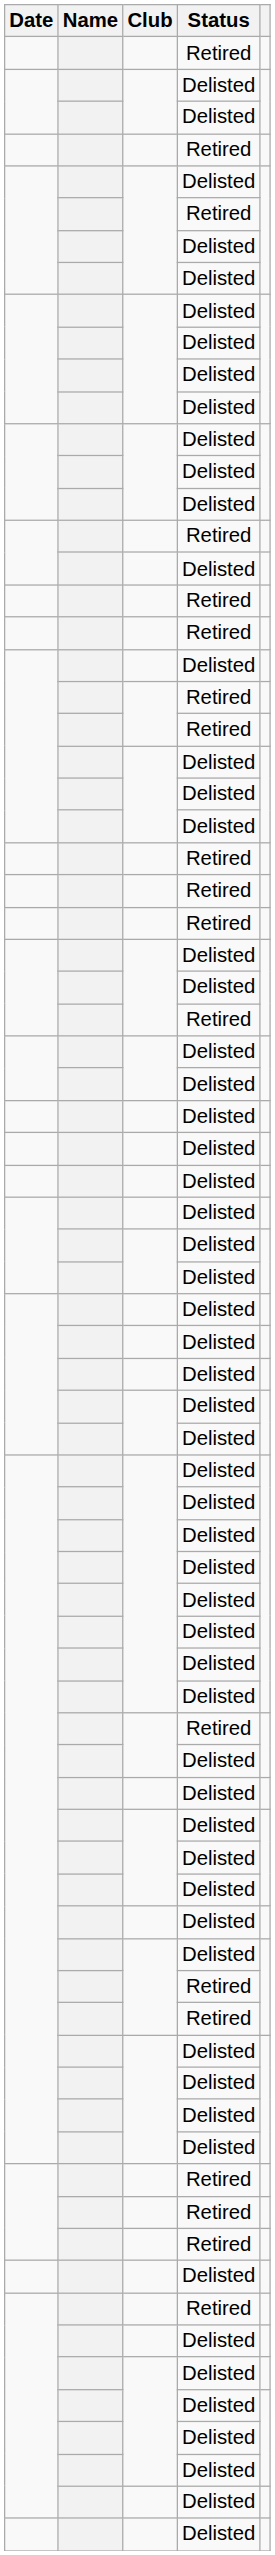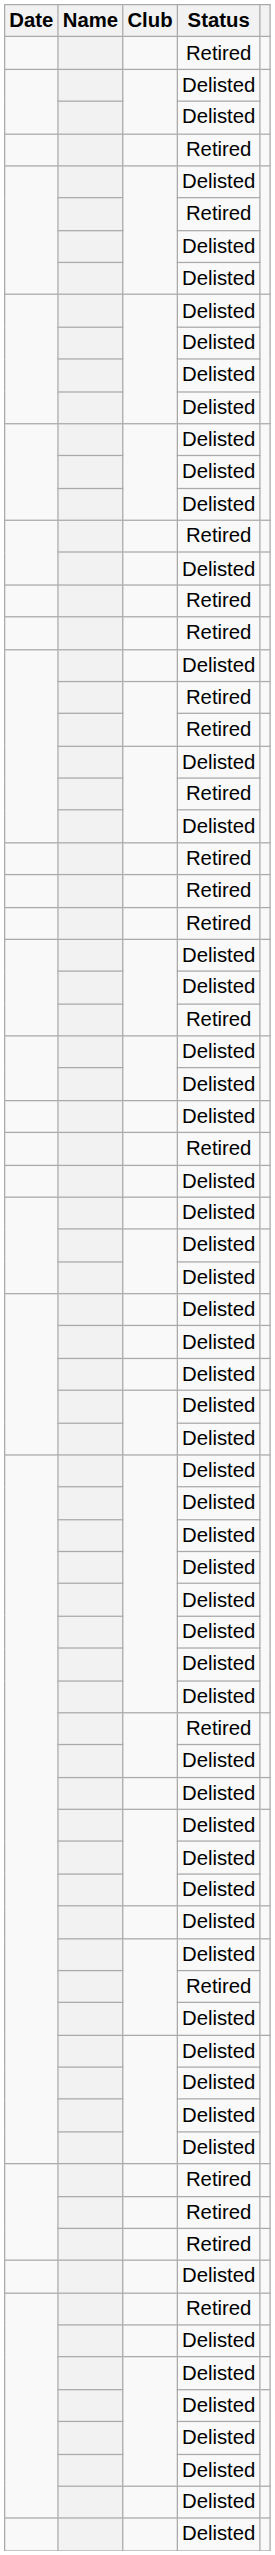(219, 794) Delisted -> (219, 794) Retired
(219, 1148) Delisted -> (219, 1148) Retired
(219, 2018) Retired -> (219, 2018) Delisted
